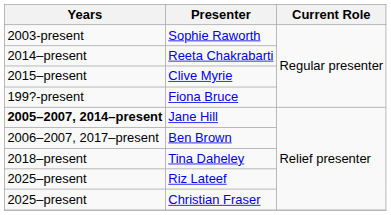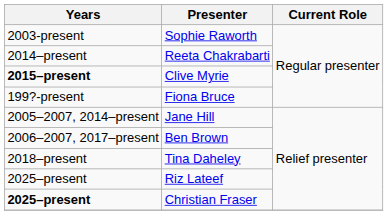(47, 76) normal -> (49, 76) bold
(85, 117) bold -> (83, 117) normal
(47, 199) normal -> (49, 199) bold
